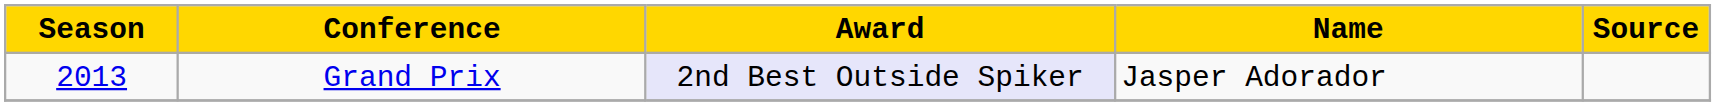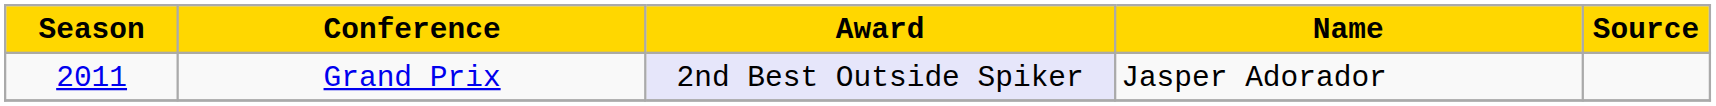(92, 77) 2013 -> (92, 77) 2011
